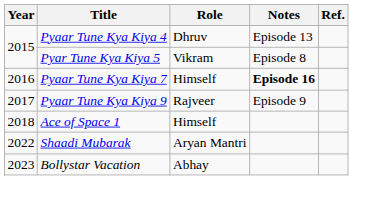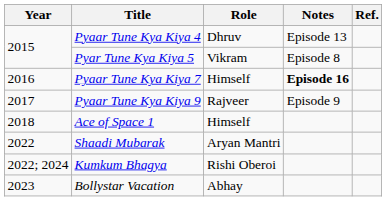+ row: (121, 164)
